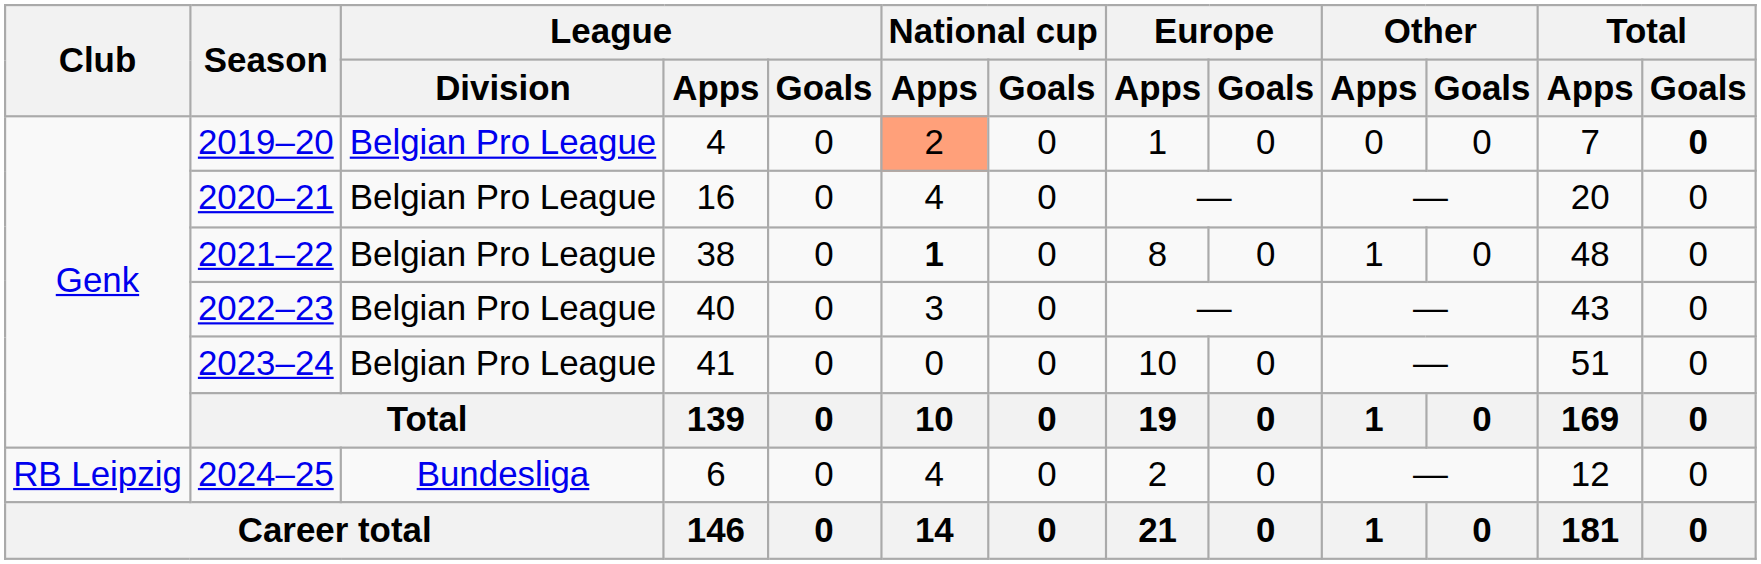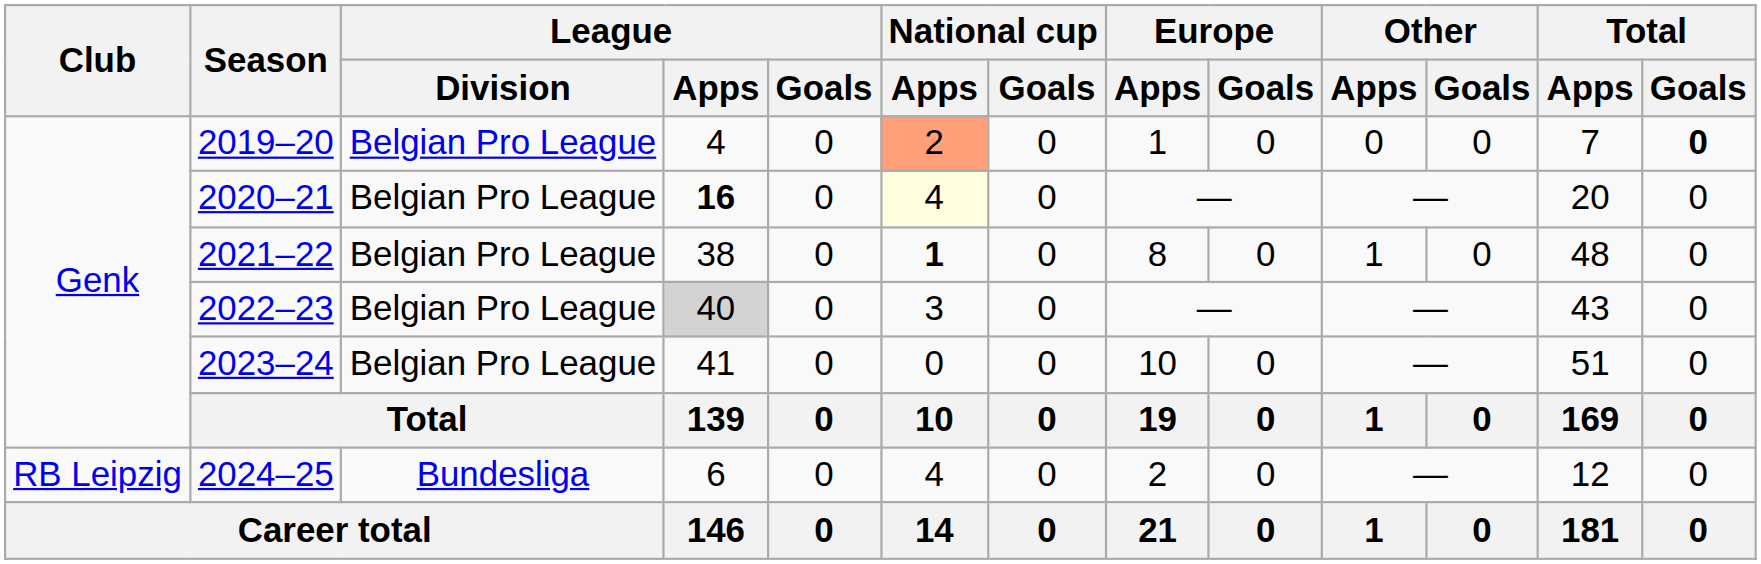(716, 198) normal -> (716, 198) bold
(934, 198) no background -> (934, 198) lightyellow background
(716, 308) no background -> (716, 308) lightgrey background
